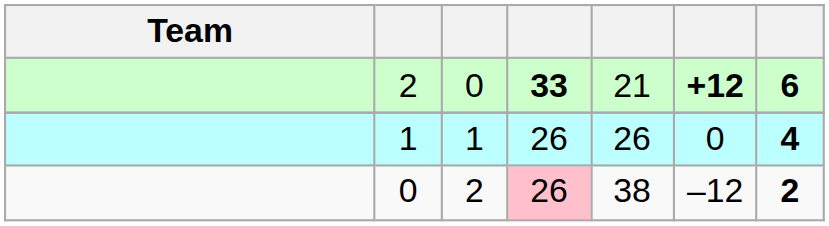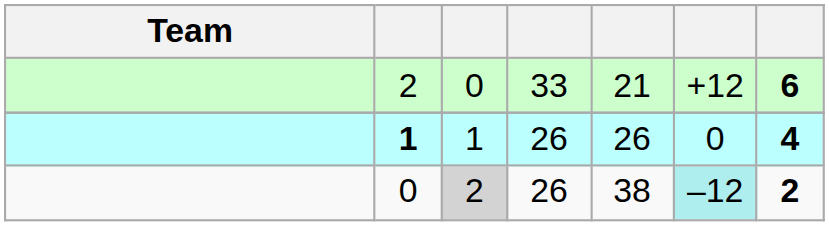(549, 84) bold -> (549, 84) normal
(715, 84) bold -> (715, 84) normal
(408, 138) normal -> (408, 138) bold
(474, 191) no background -> (474, 191) lightgrey background
(549, 191) pink background -> (549, 191) no background
(715, 191) no background -> (715, 191) paleturquoise background
